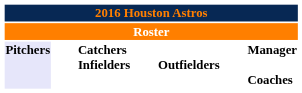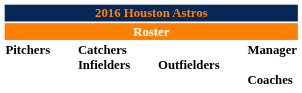(28, 50) lavender background -> (28, 50) no background
